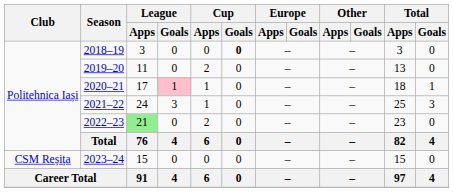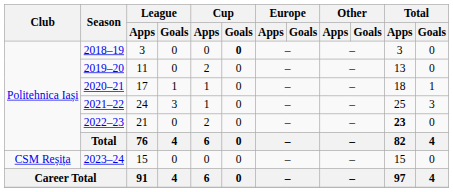(174, 86) pink background -> (174, 86) no background
(142, 123) lightgreen background -> (142, 123) no background
(400, 123) normal -> (400, 123) bold
